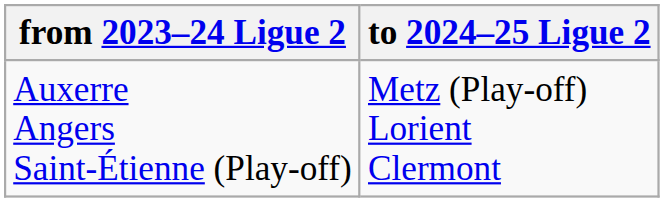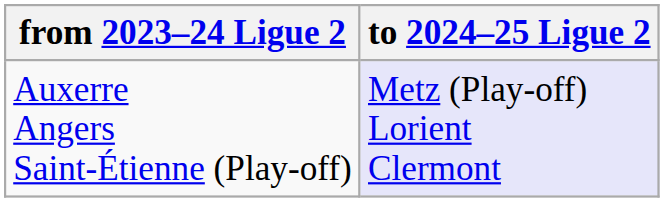(478, 127) no background -> (478, 127) lavender background
